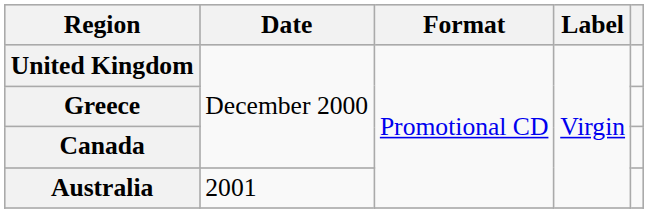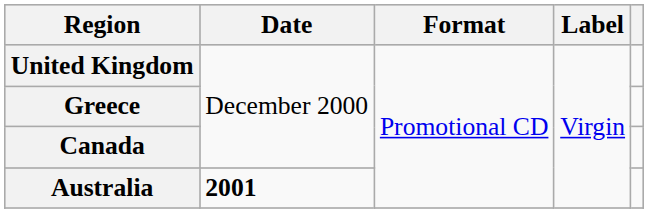(231, 187) normal -> (231, 187) bold
